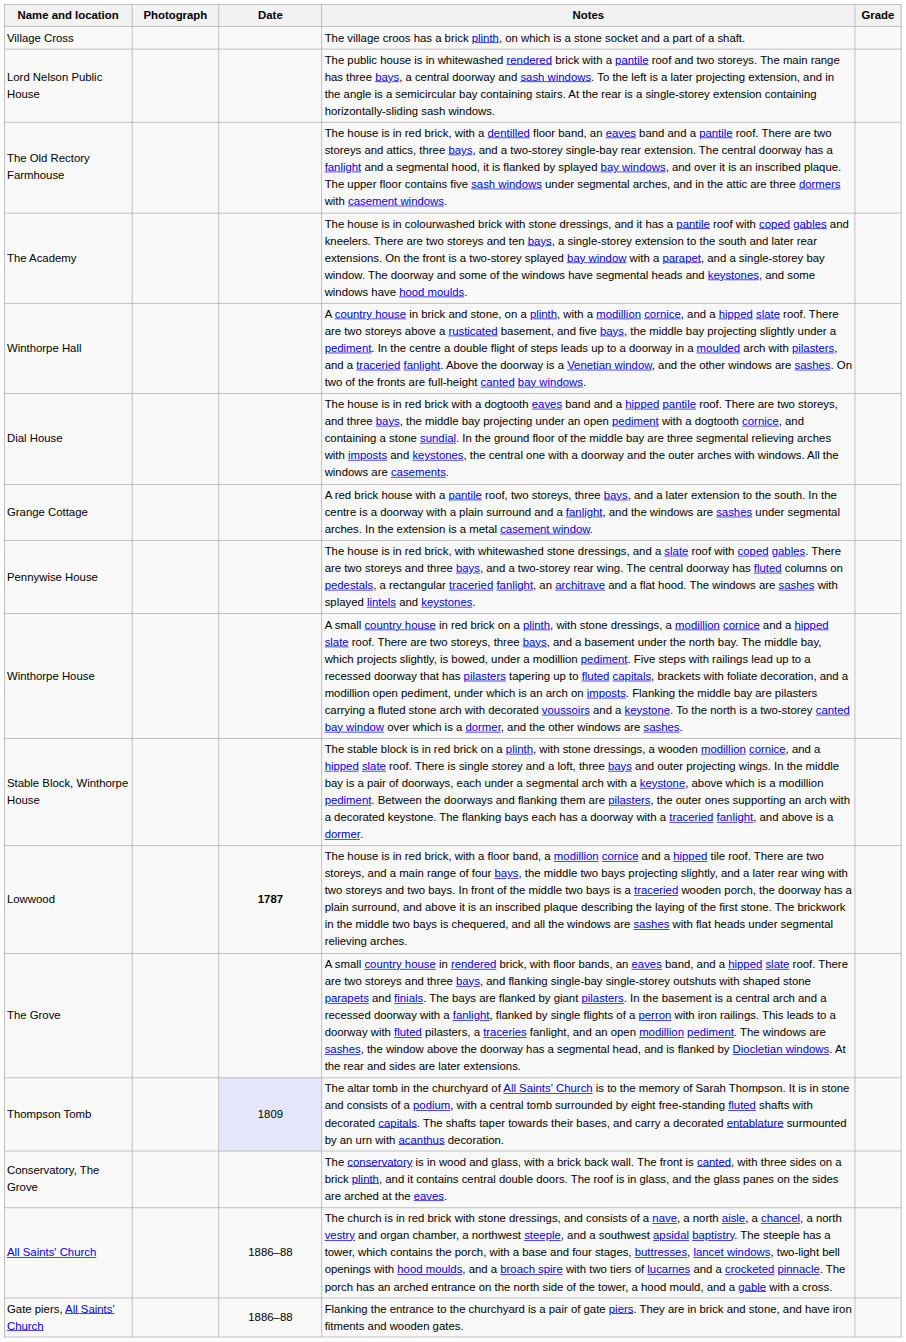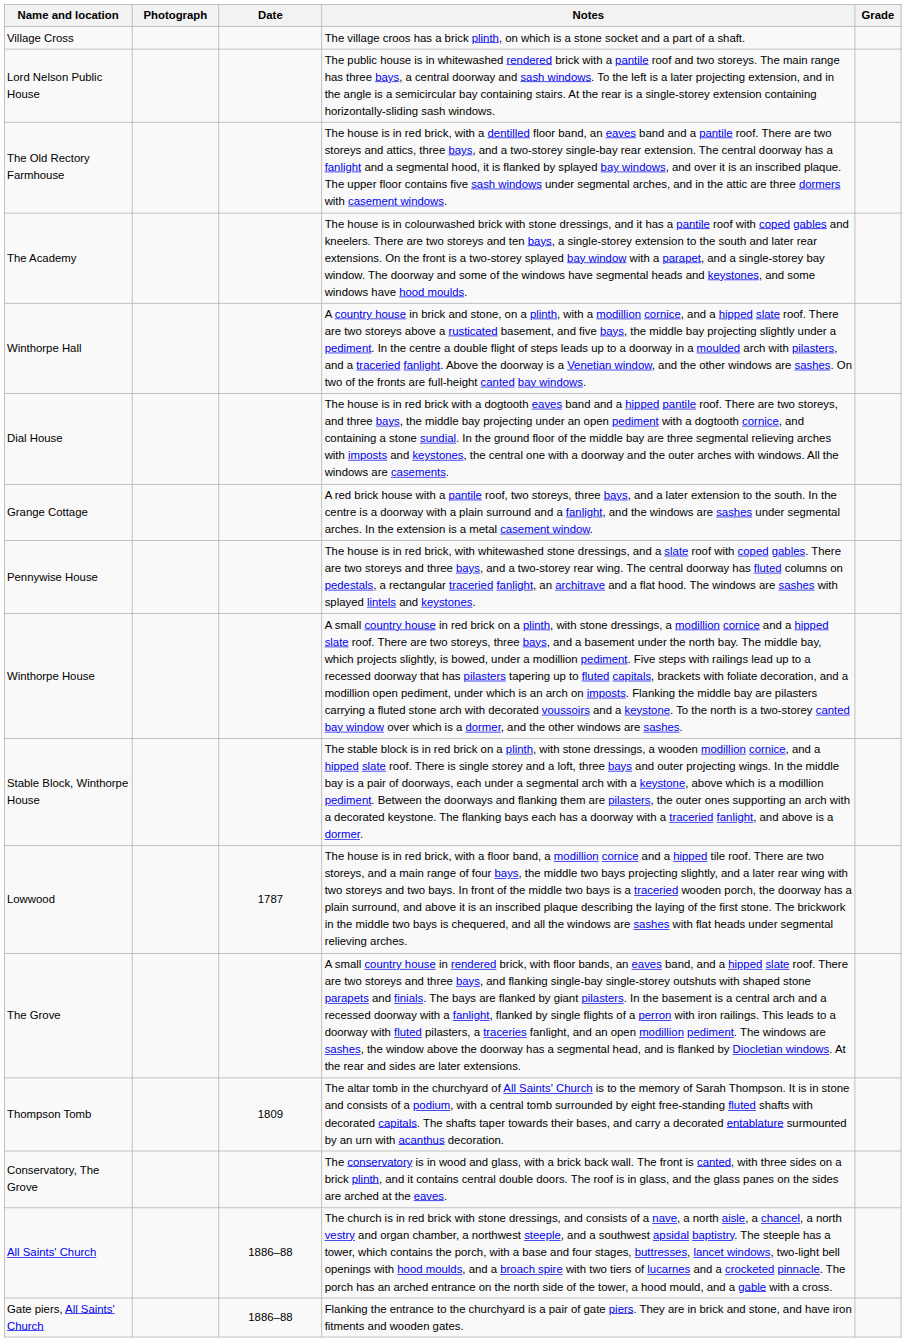(270, 899) bold -> (270, 899) normal
(270, 1114) lavender background -> (270, 1114) no background
